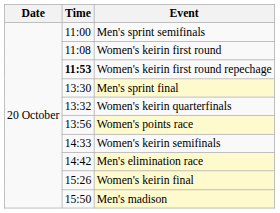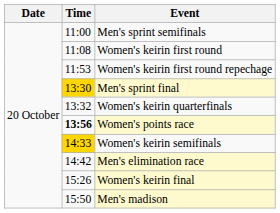(78, 69) bold -> (78, 69) normal
(78, 87) no background -> (78, 87) gold background
(78, 124) normal -> (78, 124) bold
(78, 143) no background -> (78, 143) gold background
